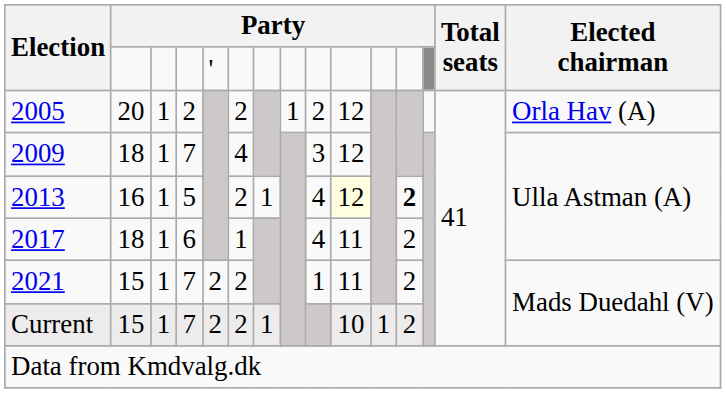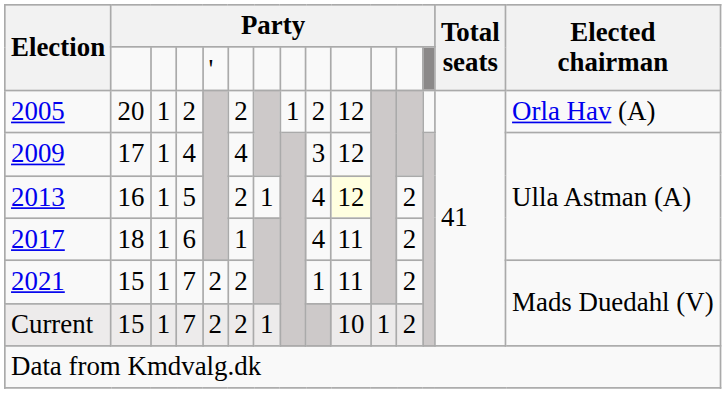(131, 153) 18 -> (131, 153) 17
(189, 153) 7 -> (189, 153) 4
(409, 196) bold -> (409, 196) normal
